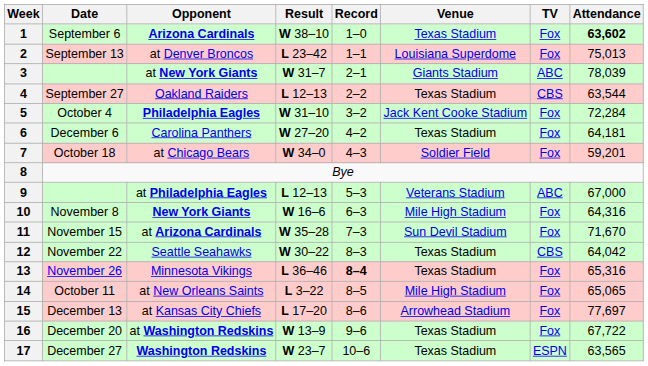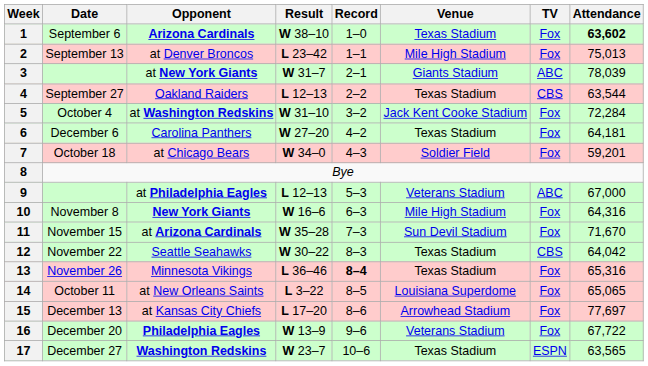(455, 53) Louisiana Superdome -> (455, 53) Mile High Stadium
(201, 113) Philadelphia Eagles -> (201, 113) at Washington Redskins
(455, 291) Mile High Stadium -> (455, 291) Louisiana Superdome
(201, 331) at Washington Redskins -> (201, 331) Philadelphia Eagles
(455, 331) Texas Stadium -> (455, 331) Veterans Stadium
